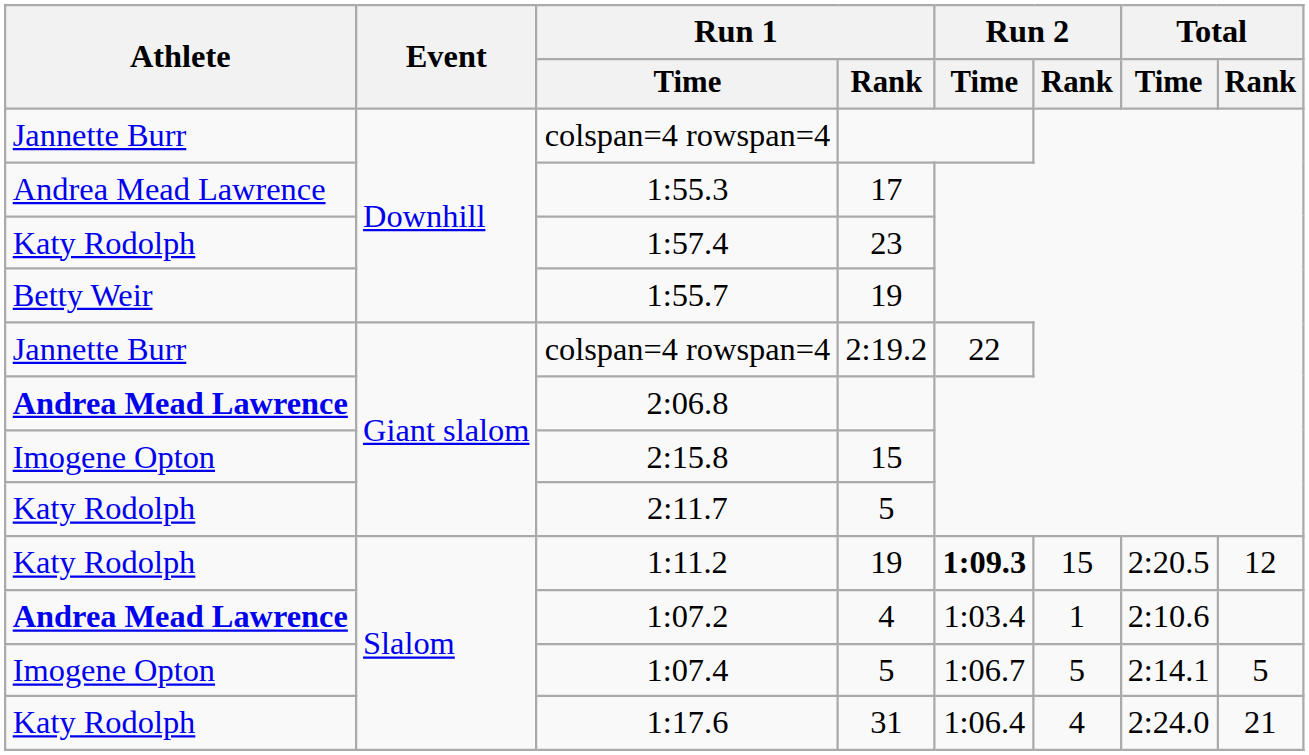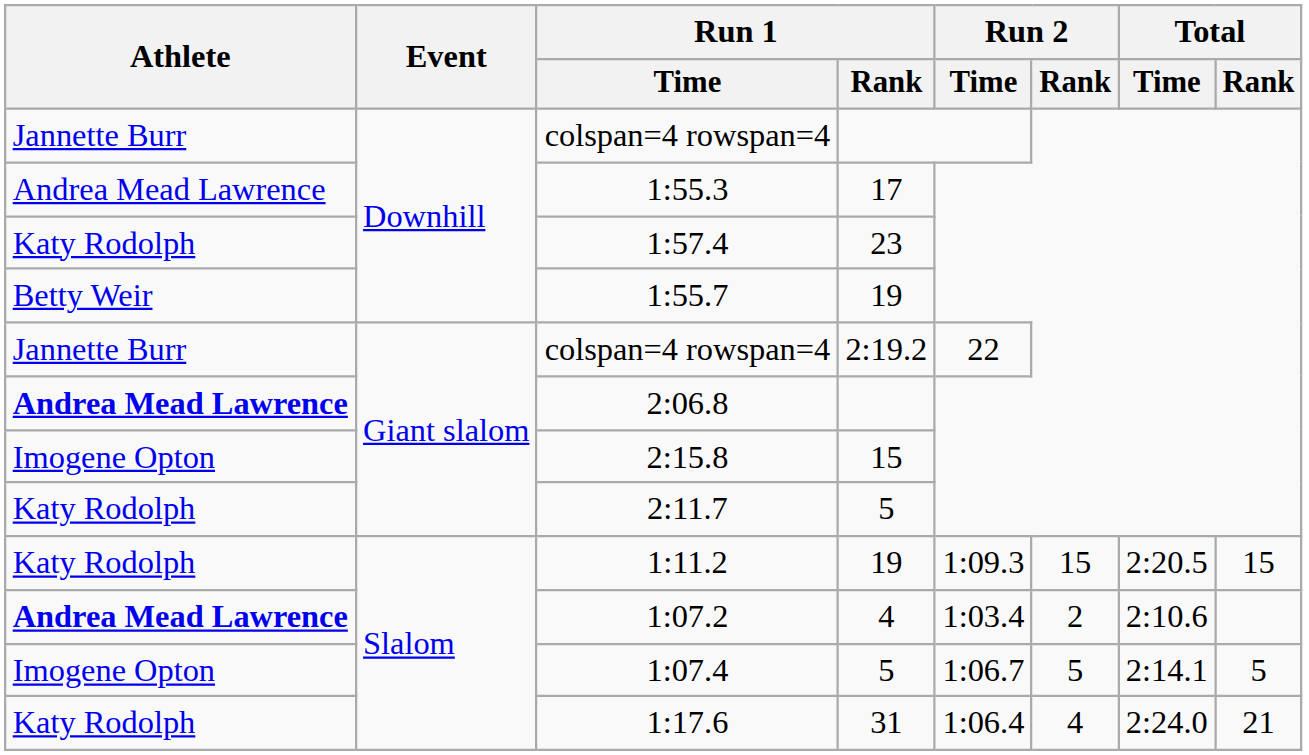(984, 563) bold -> (983, 563) normal
(1260, 563) 12 -> (1258, 563) 15
(1077, 616) 1 -> (1075, 616) 2
